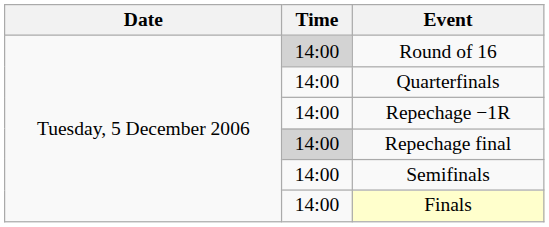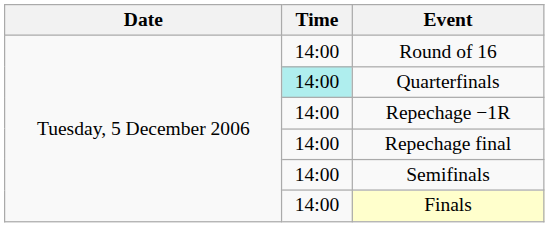(317, 50) lightgrey background -> (317, 50) no background
(317, 81) no background -> (317, 81) paleturquoise background
(317, 143) lightgrey background -> (317, 143) no background
